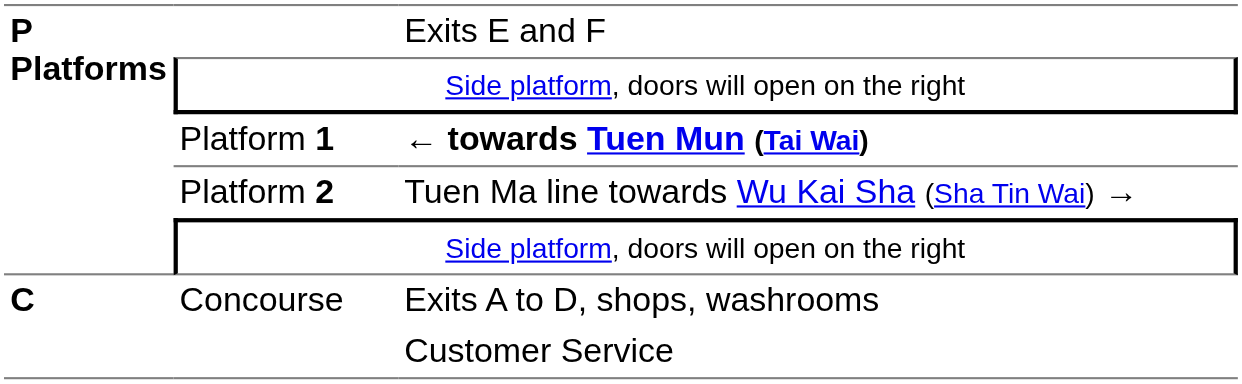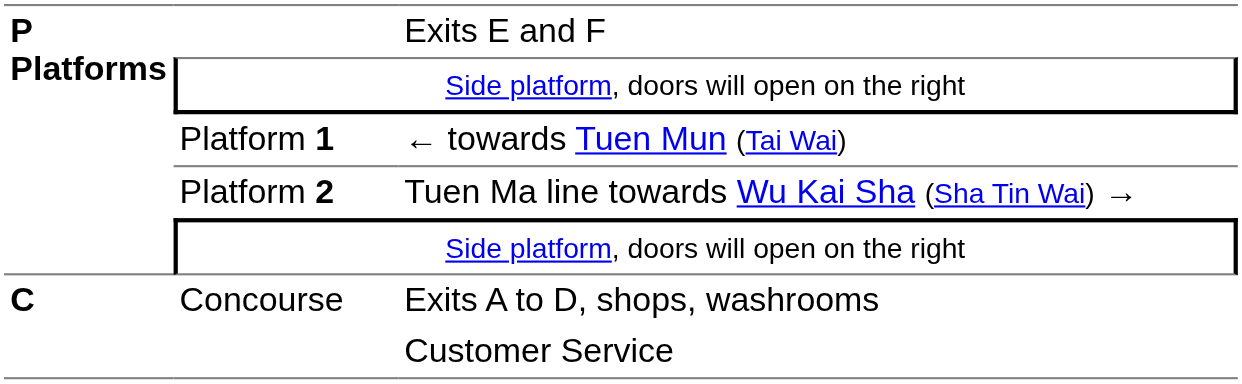(637, 139) bold -> (625, 139) normal
